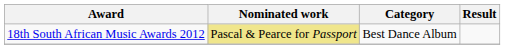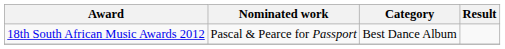(284, 34) khaki background -> (284, 34) no background
